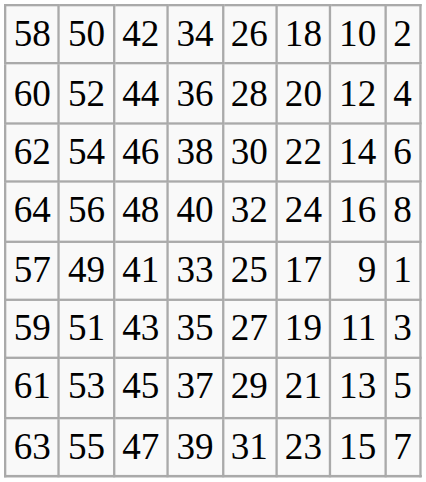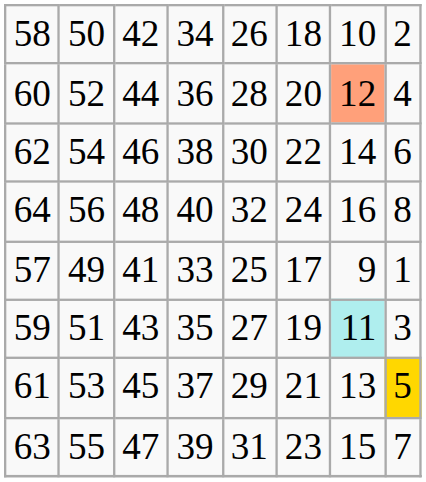(358, 92) no background -> (358, 92) lightsalmon background
(358, 328) no background -> (358, 328) paleturquoise background
(403, 387) no background -> (403, 387) gold background
